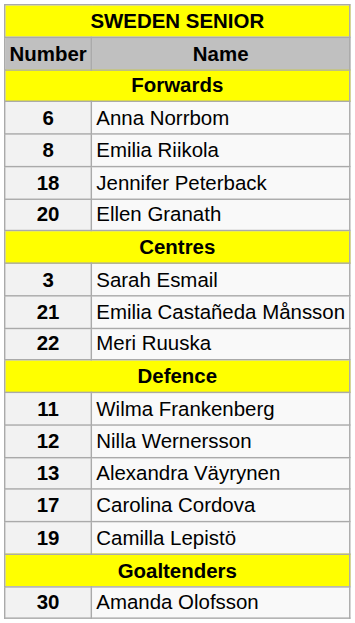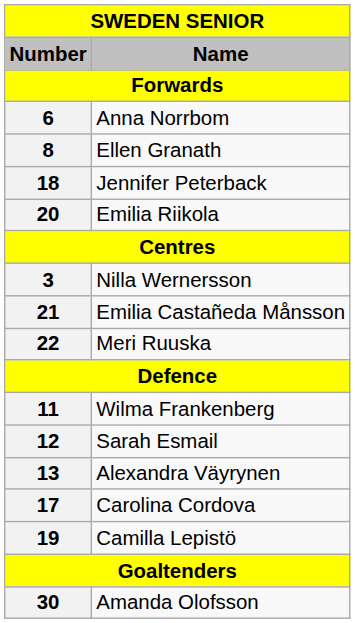(158, 150) Emilia Riikola -> (159, 150) Ellen Granath
(159, 215) Ellen Granath -> (158, 215) Emilia Riikola
(157, 280) Sarah Esmail -> (174, 280) Nilla Wernersson
(174, 441) Nilla Wernersson -> (157, 441) Sarah Esmail
